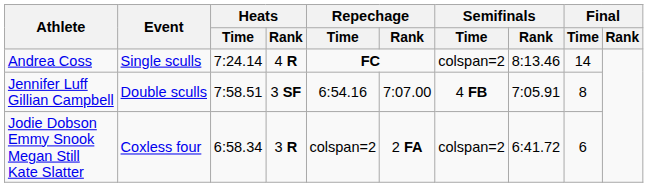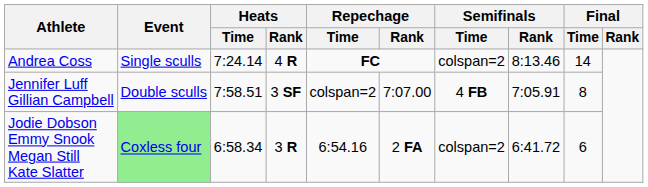(343, 92) 6:54.16 -> (343, 92) colspan=2
(161, 147) no background -> (161, 147) lightgreen background
(343, 147) colspan=2 -> (343, 147) 6:54.16
